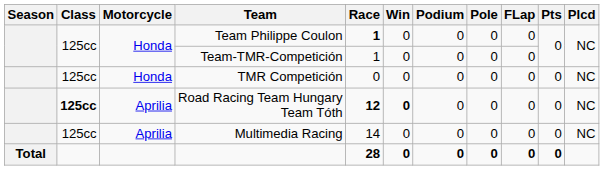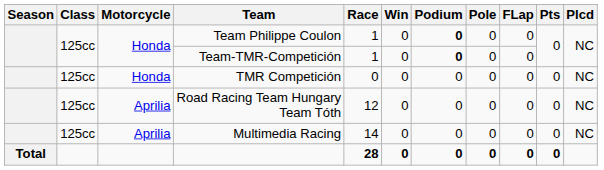(376, 35) bold -> (375, 35) normal
(460, 35) normal -> (459, 35) bold
(460, 56) normal -> (459, 56) bold
(78, 105) bold -> (78, 105) normal
(373, 105) bold -> (371, 105) normal
(406, 105) bold -> (405, 105) normal
